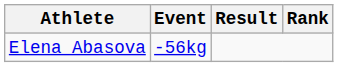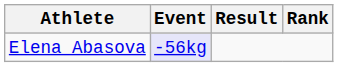(180, 48) no background -> (180, 48) lavender background
